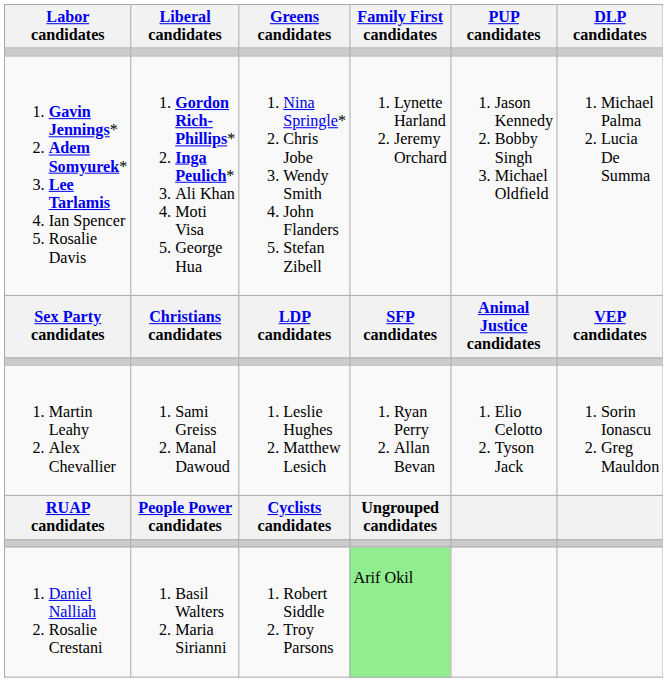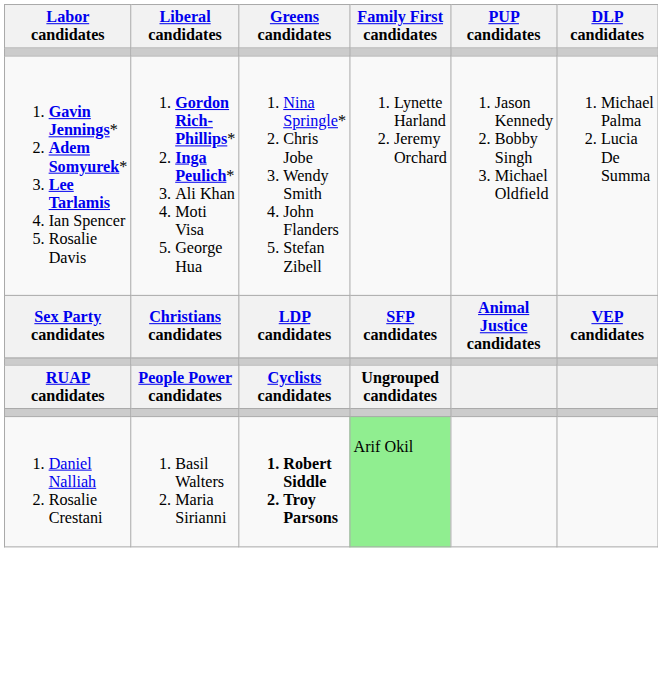- row: (68, 439)
(294, 621) normal -> (294, 491) bold
